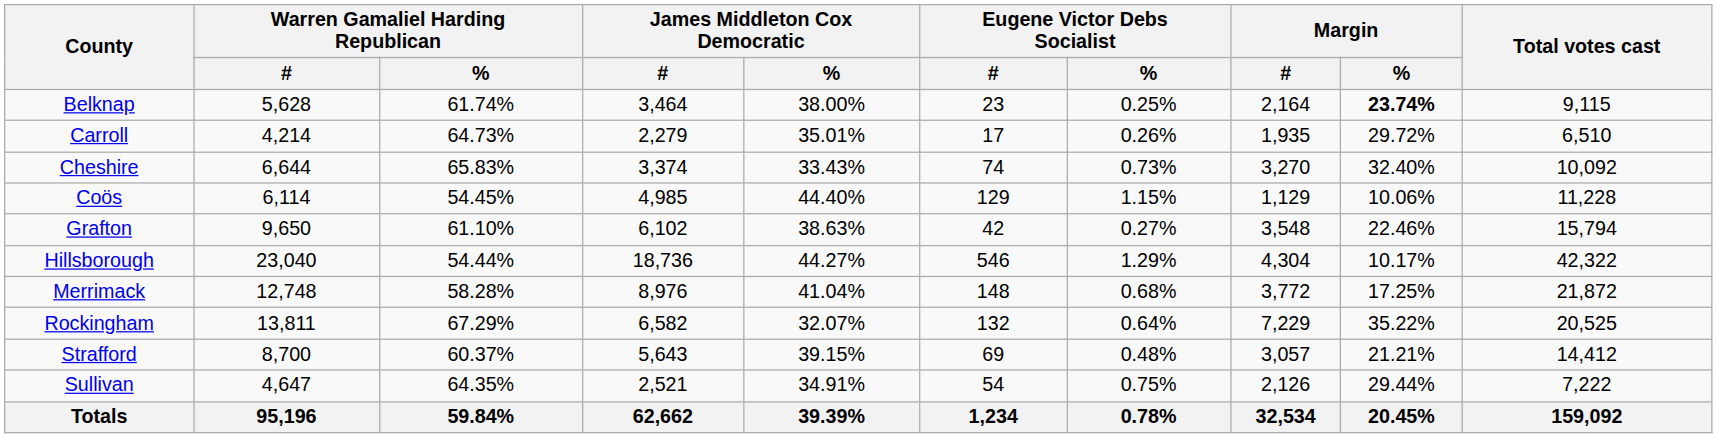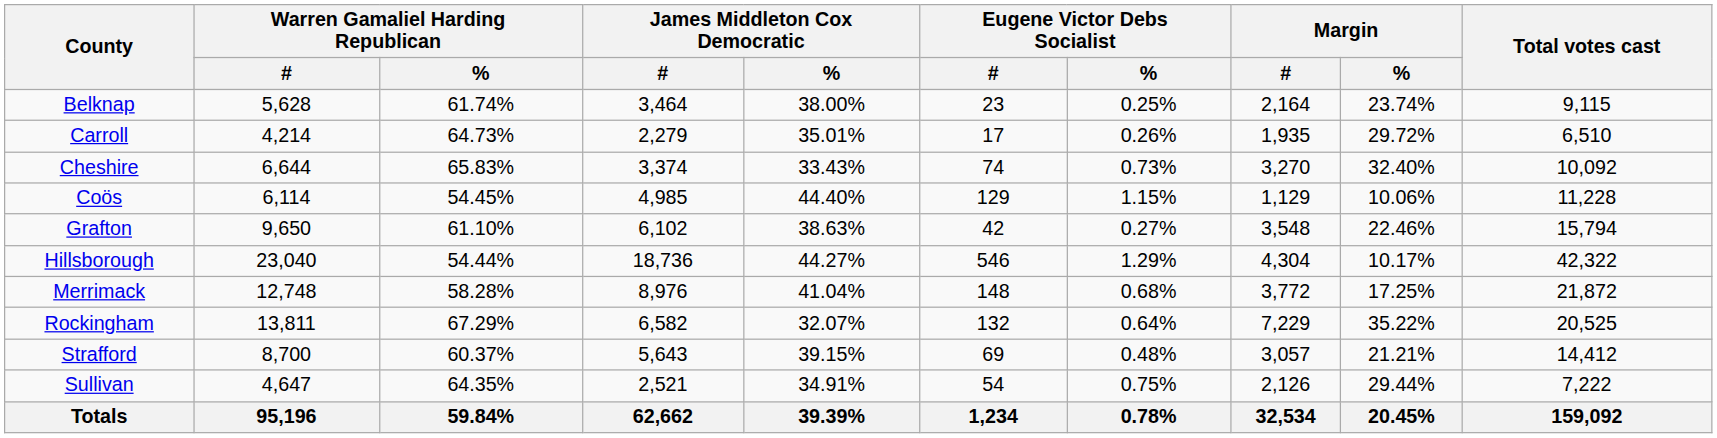(1401, 104) bold -> (1401, 104) normal
